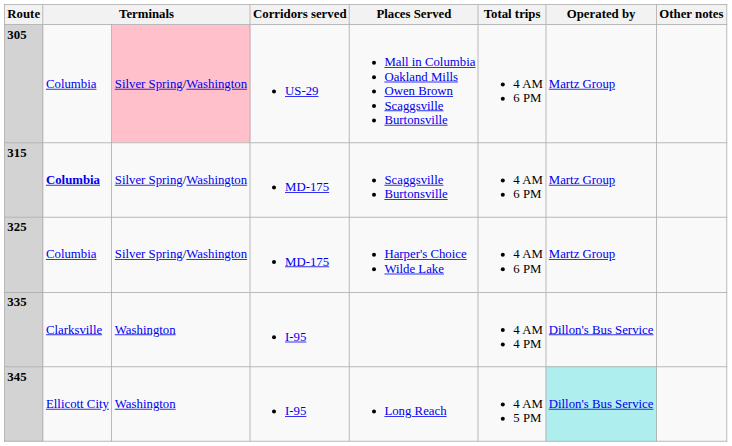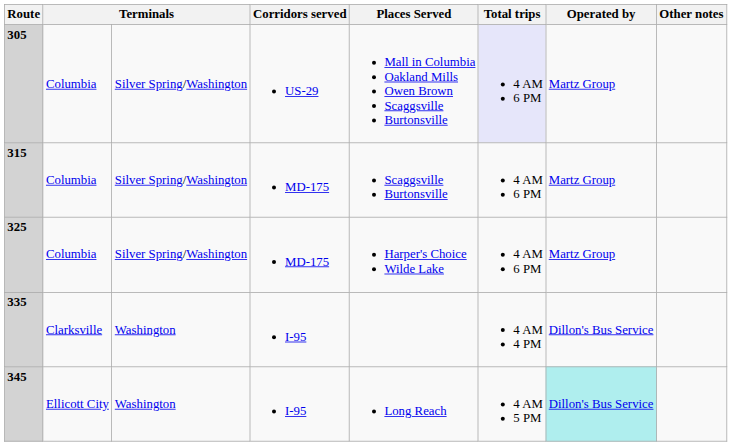(181, 83) pink background -> (181, 83) no background
(512, 91) no background -> (512, 91) lavender background
(73, 180) bold -> (71, 180) normal
